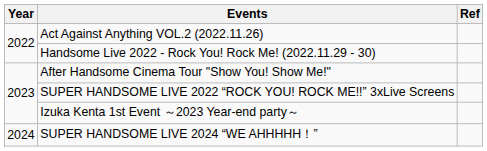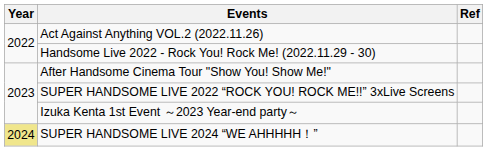(21, 134) no background -> (21, 134) khaki background
